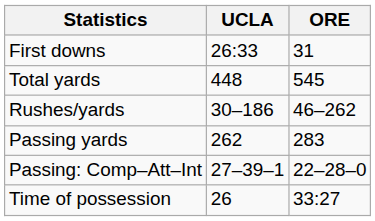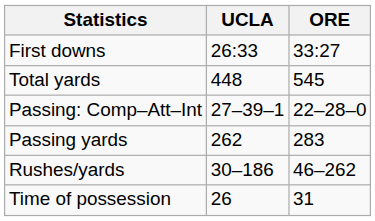(303, 50) 31 -> (317, 50) 33:27
rows swapped: (67, 110) <-> (105, 170)
(317, 200) 33:27 -> (303, 200) 31
